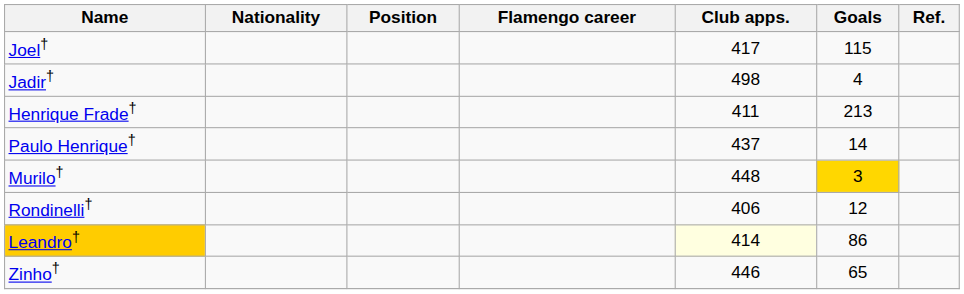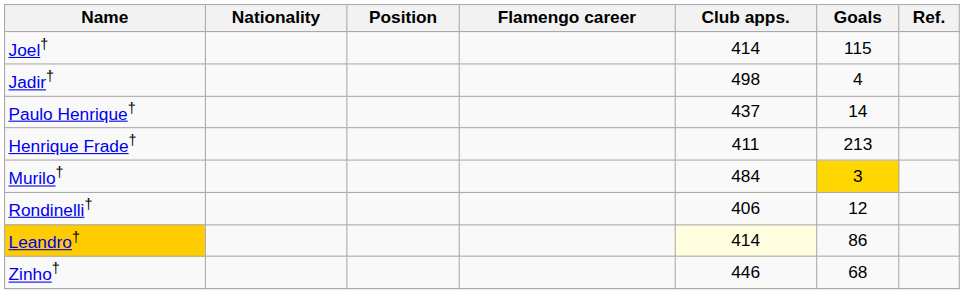(746, 47) 417 -> (746, 47) 414
rows swapped: (73, 112) <-> (72, 144)
(746, 176) 448 -> (746, 176) 484
(858, 272) 65 -> (858, 272) 68
